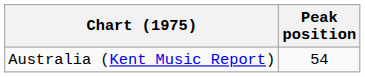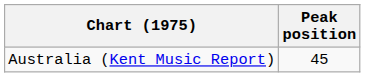(319, 60) 54 -> (319, 60) 45
